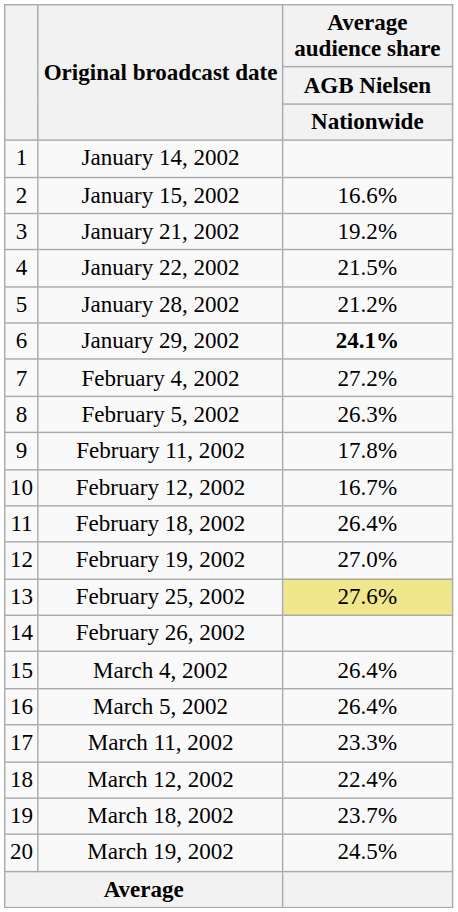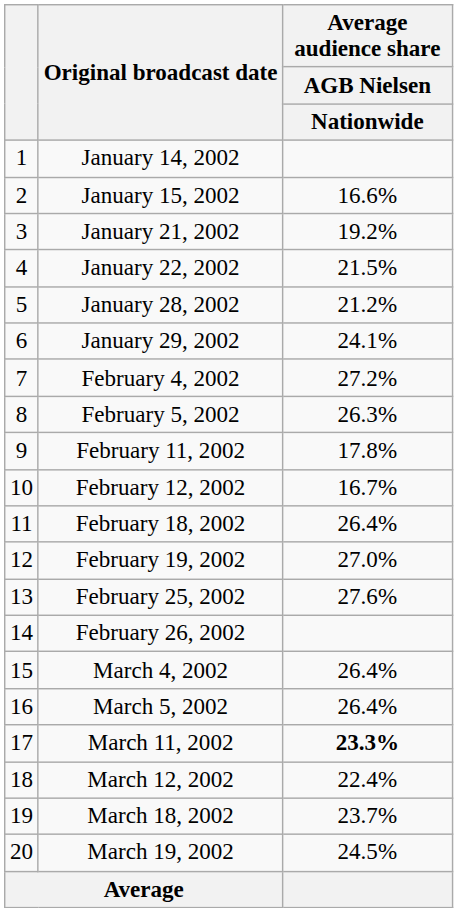(367, 341) bold -> (367, 341) normal
(367, 596) khaki background -> (367, 596) no background
(367, 742) normal -> (367, 742) bold
